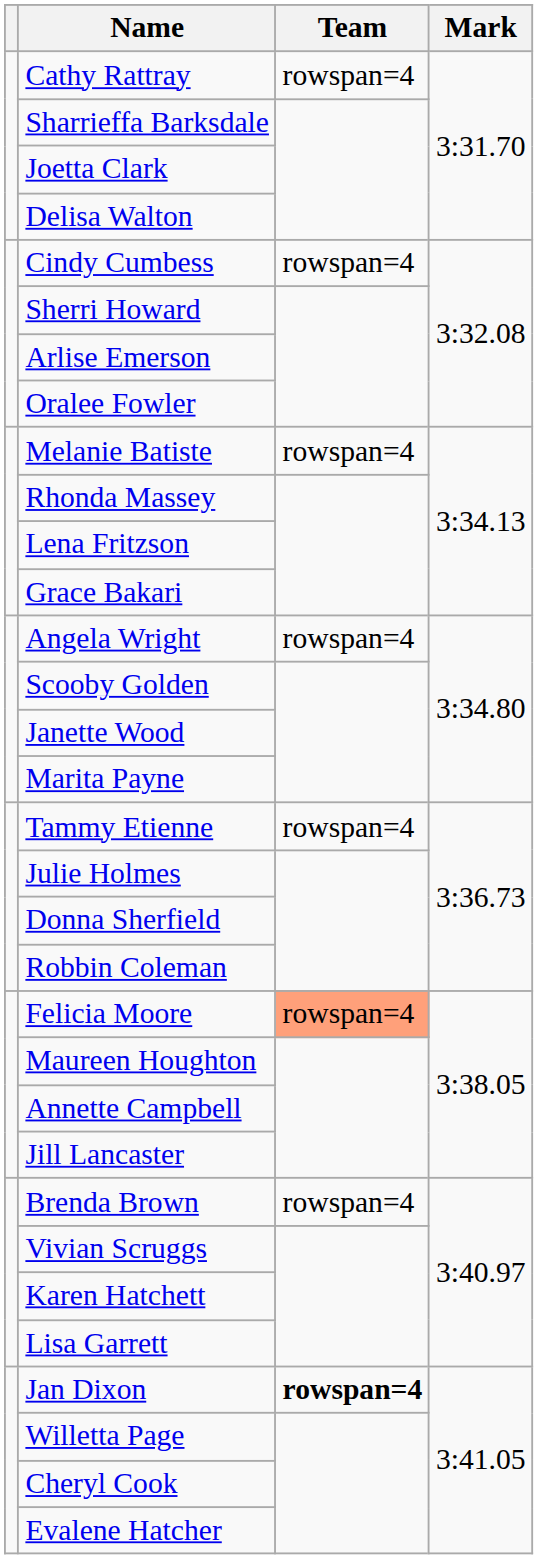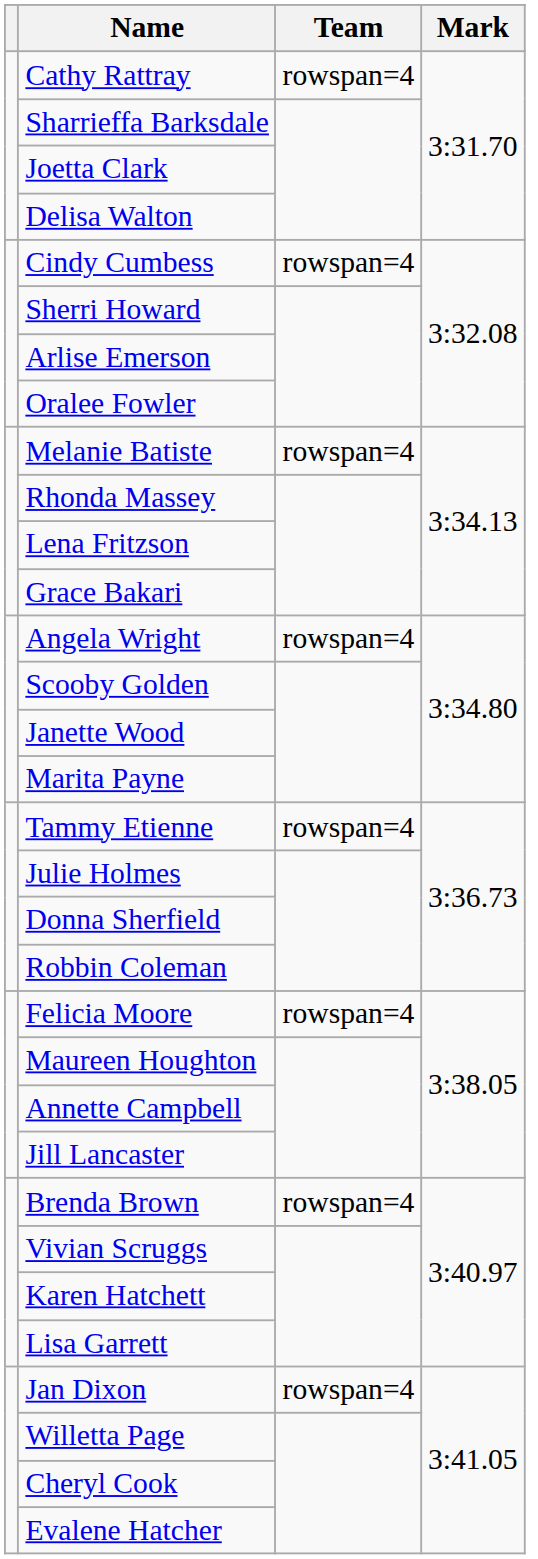(348, 1013) lightsalmon background -> (348, 1013) no background
(352, 1389) bold -> (348, 1389) normal
